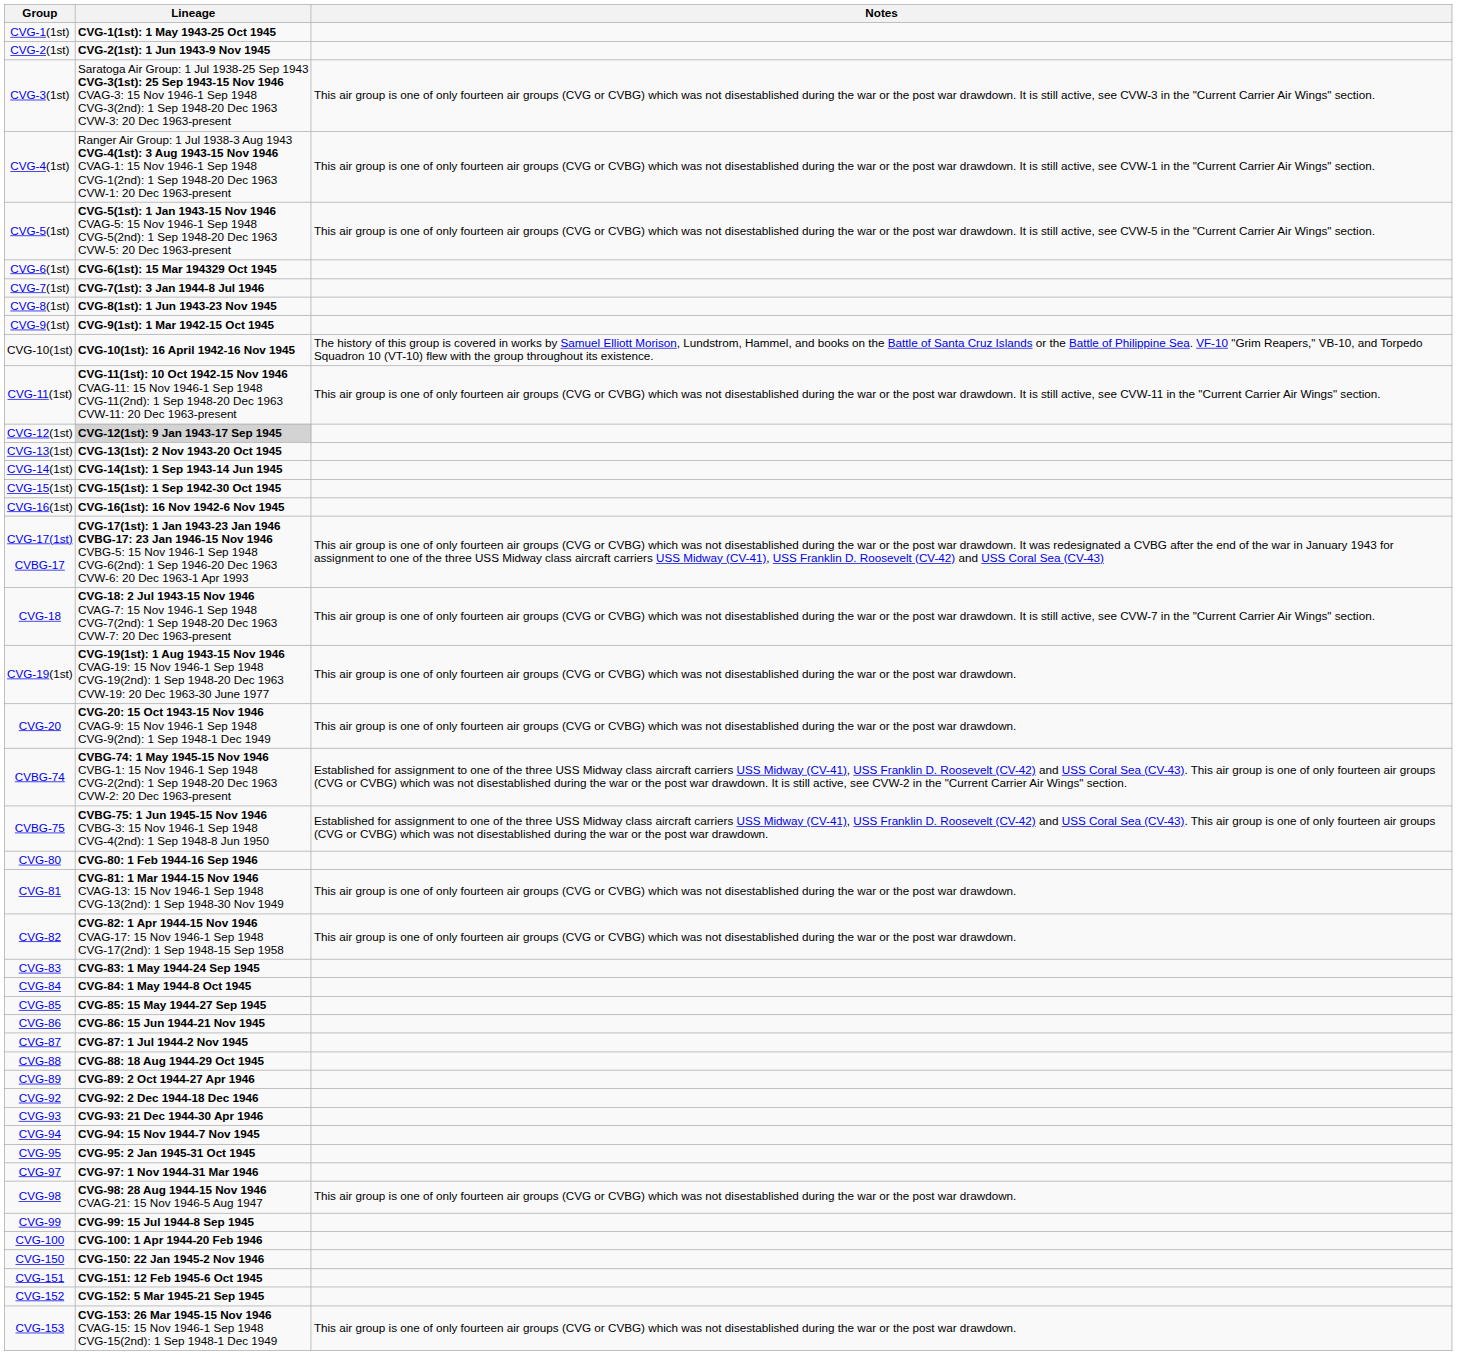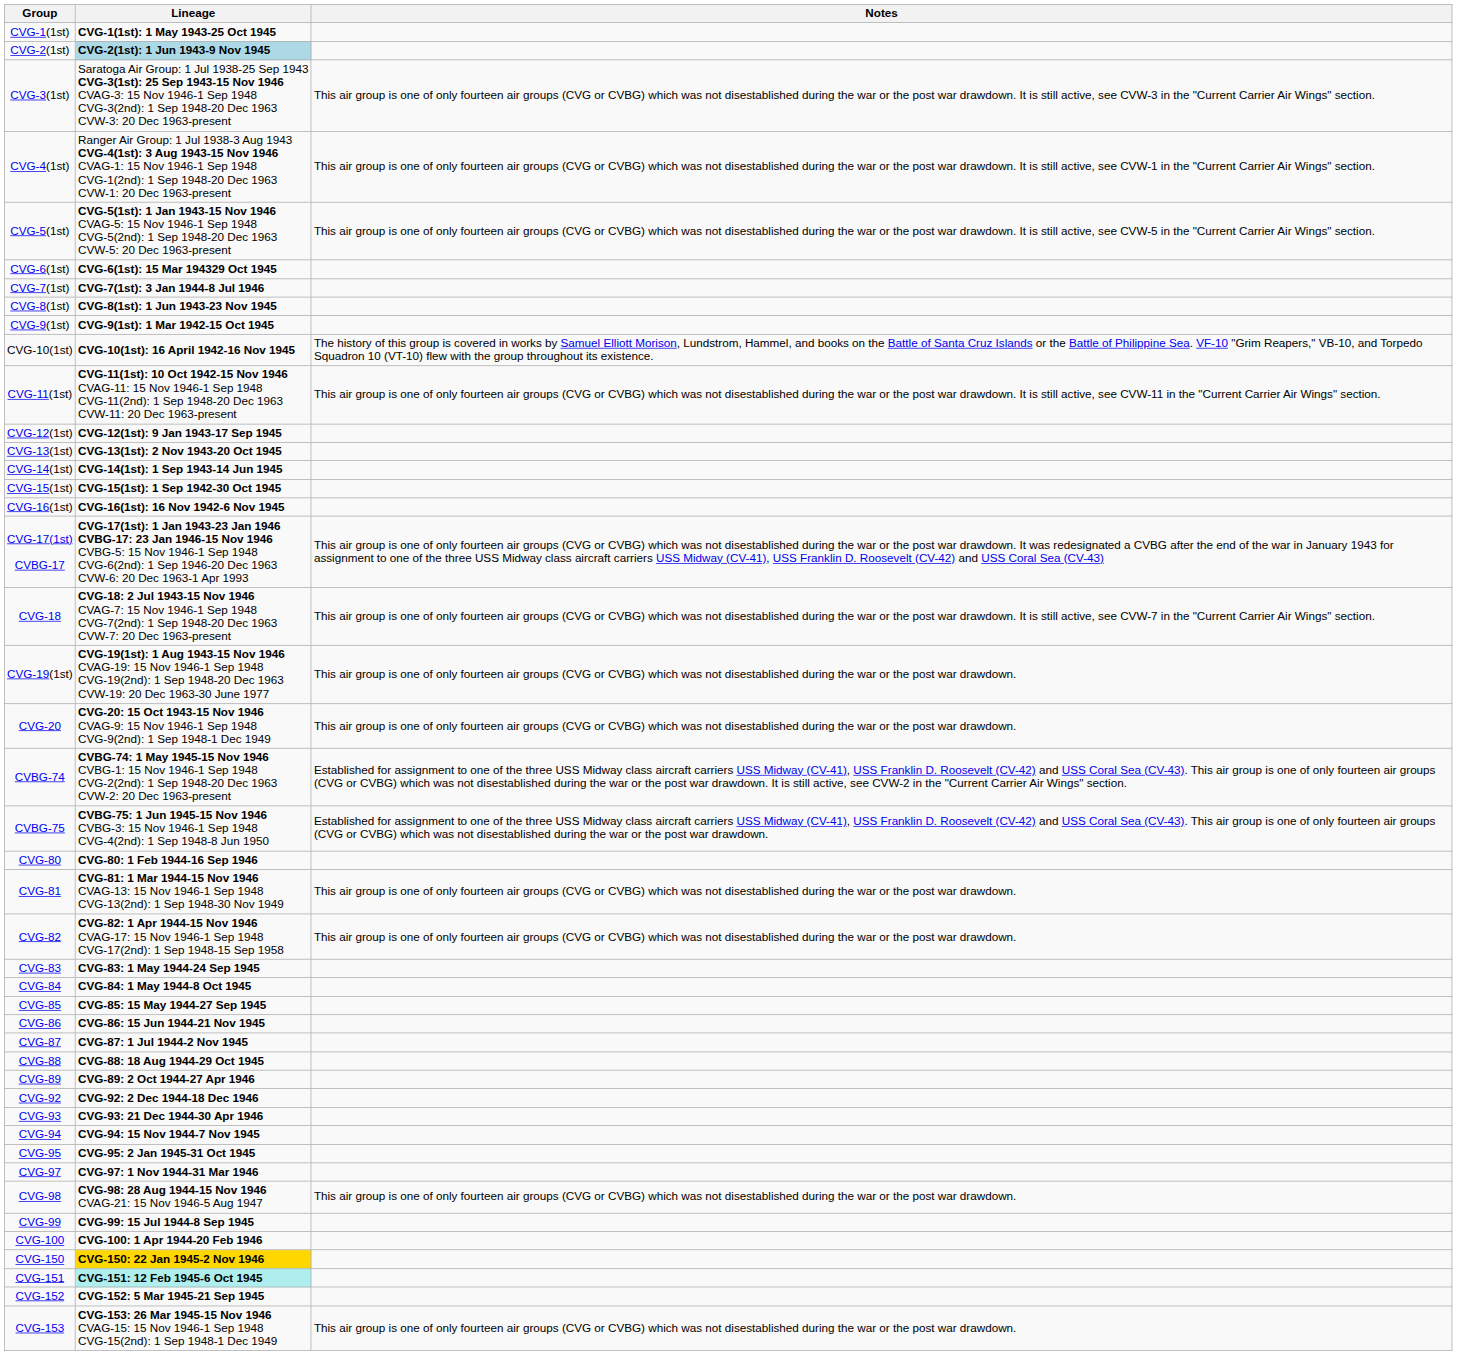(174, 50) no background -> (174, 50) lightblue background
(180, 433) lightgrey background -> (180, 433) no background
(171, 1259) no background -> (171, 1259) gold background
(170, 1277) no background -> (170, 1277) paleturquoise background
